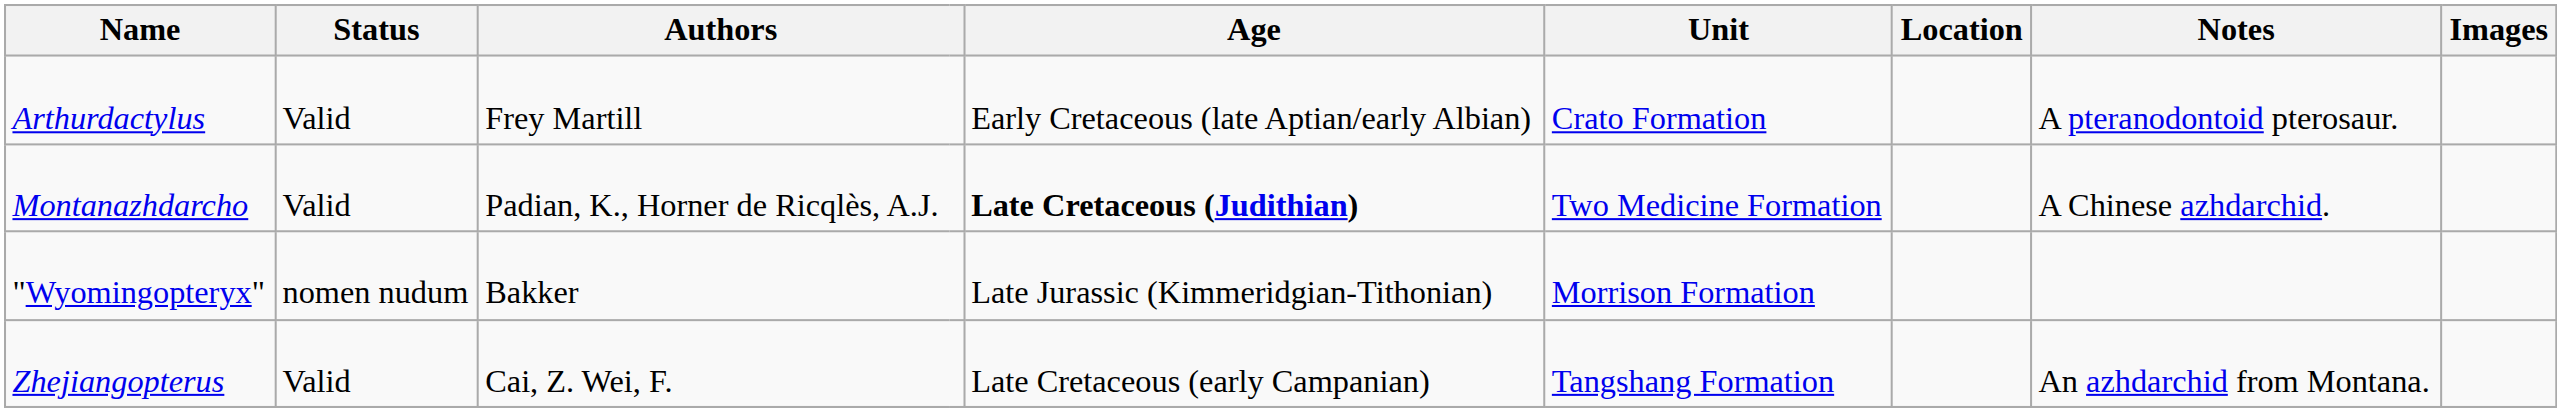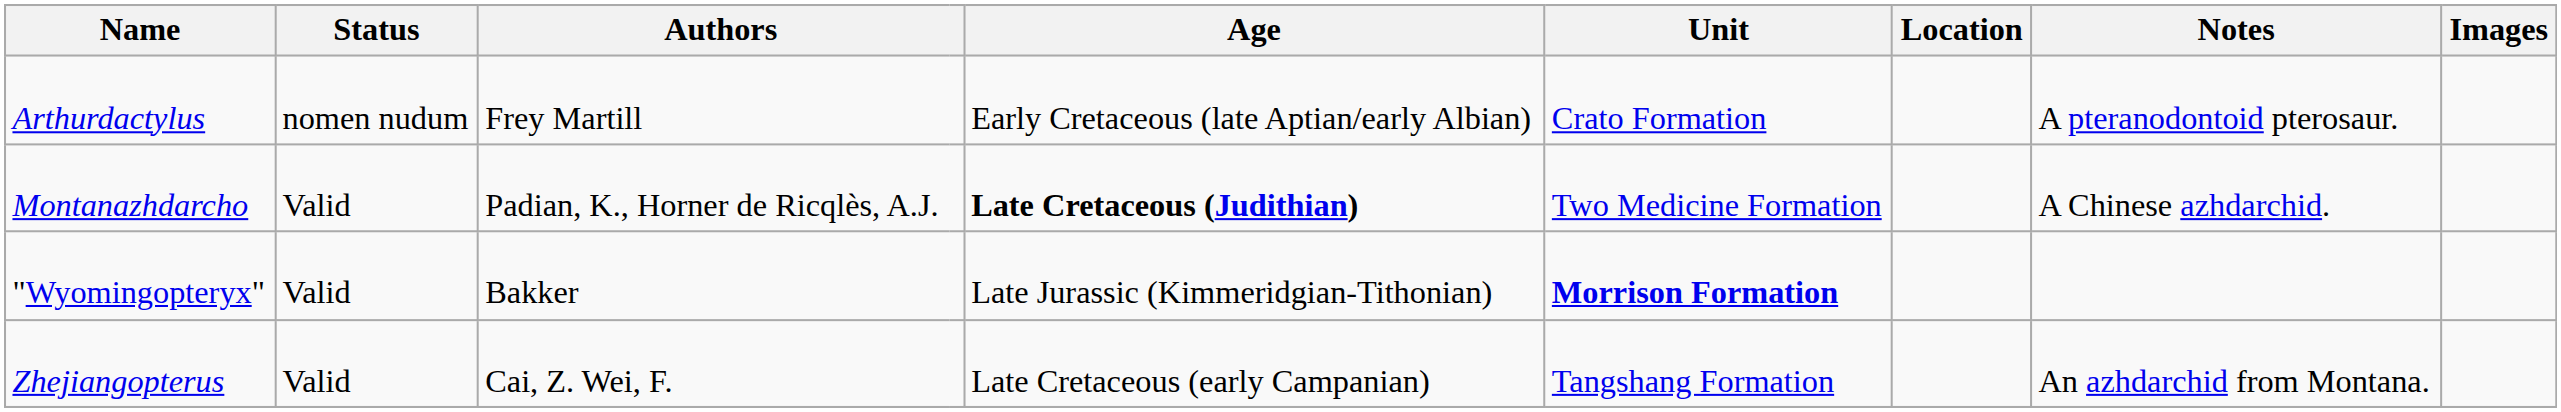(317, 117) Valid -> (375, 117) nomen nudum
(375, 292) nomen nudum -> (317, 292) Valid
(1683, 292) normal -> (1695, 292) bold
